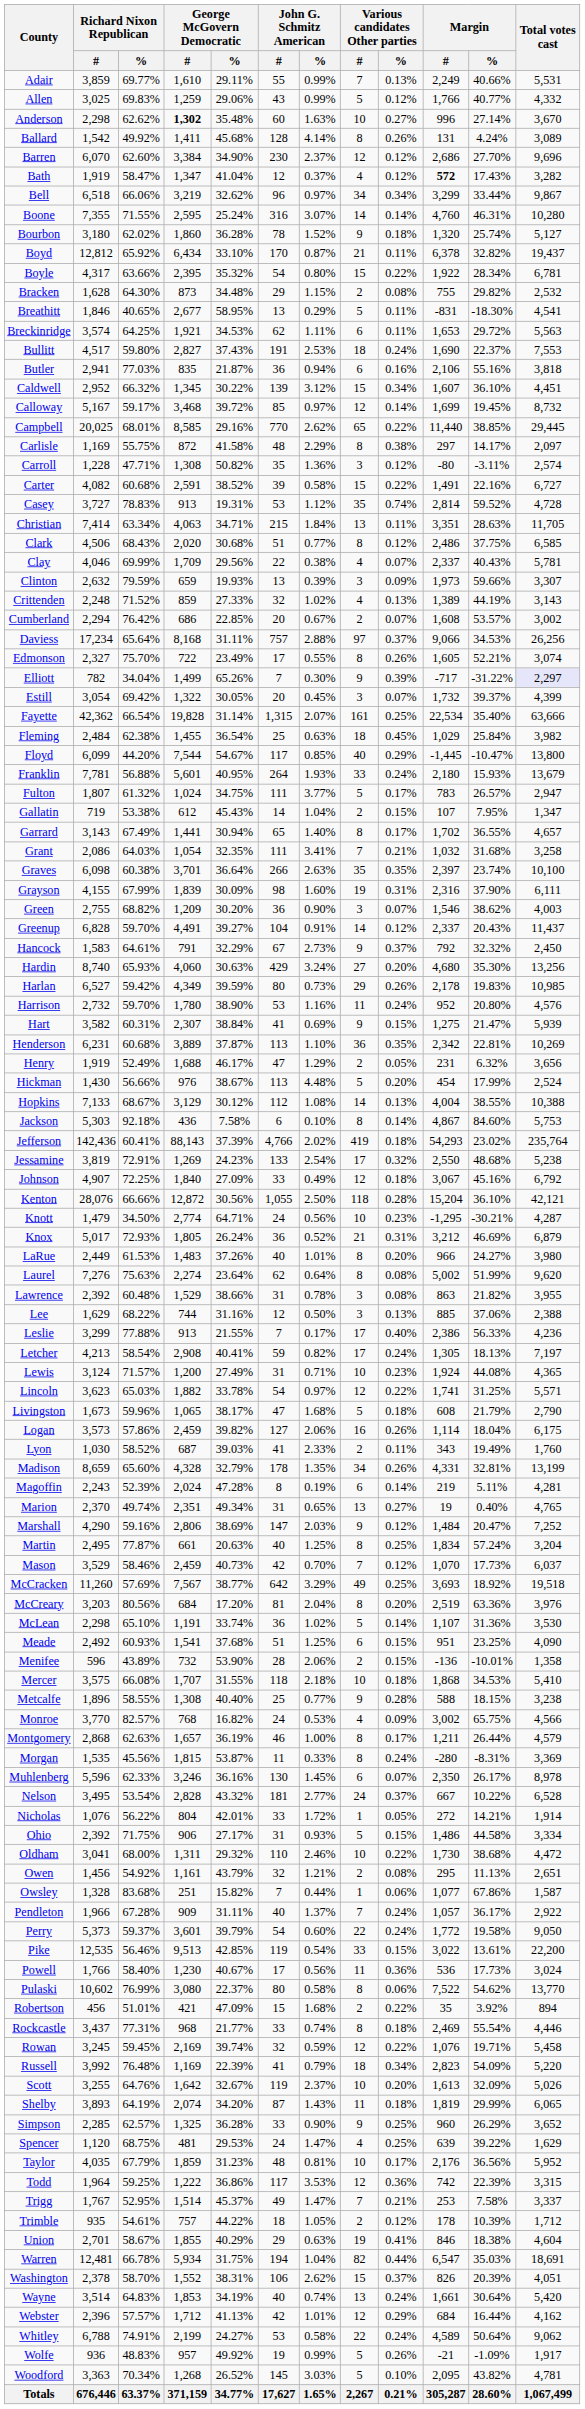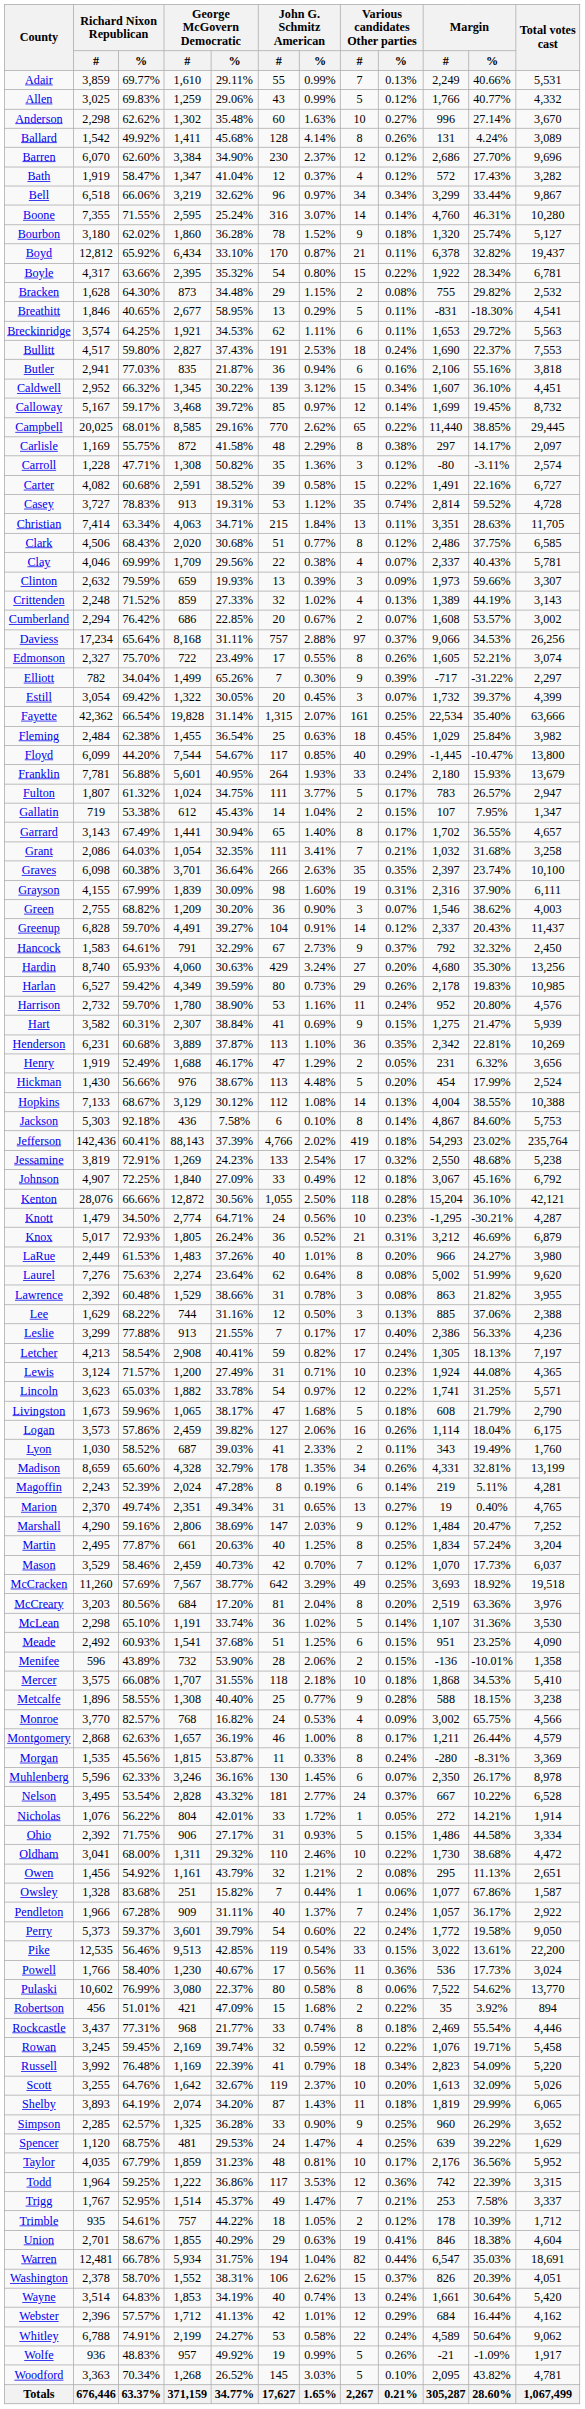(187, 118) bold -> (187, 118) normal
(446, 176) bold -> (446, 176) normal
(548, 677) lavender background -> (548, 677) no background
